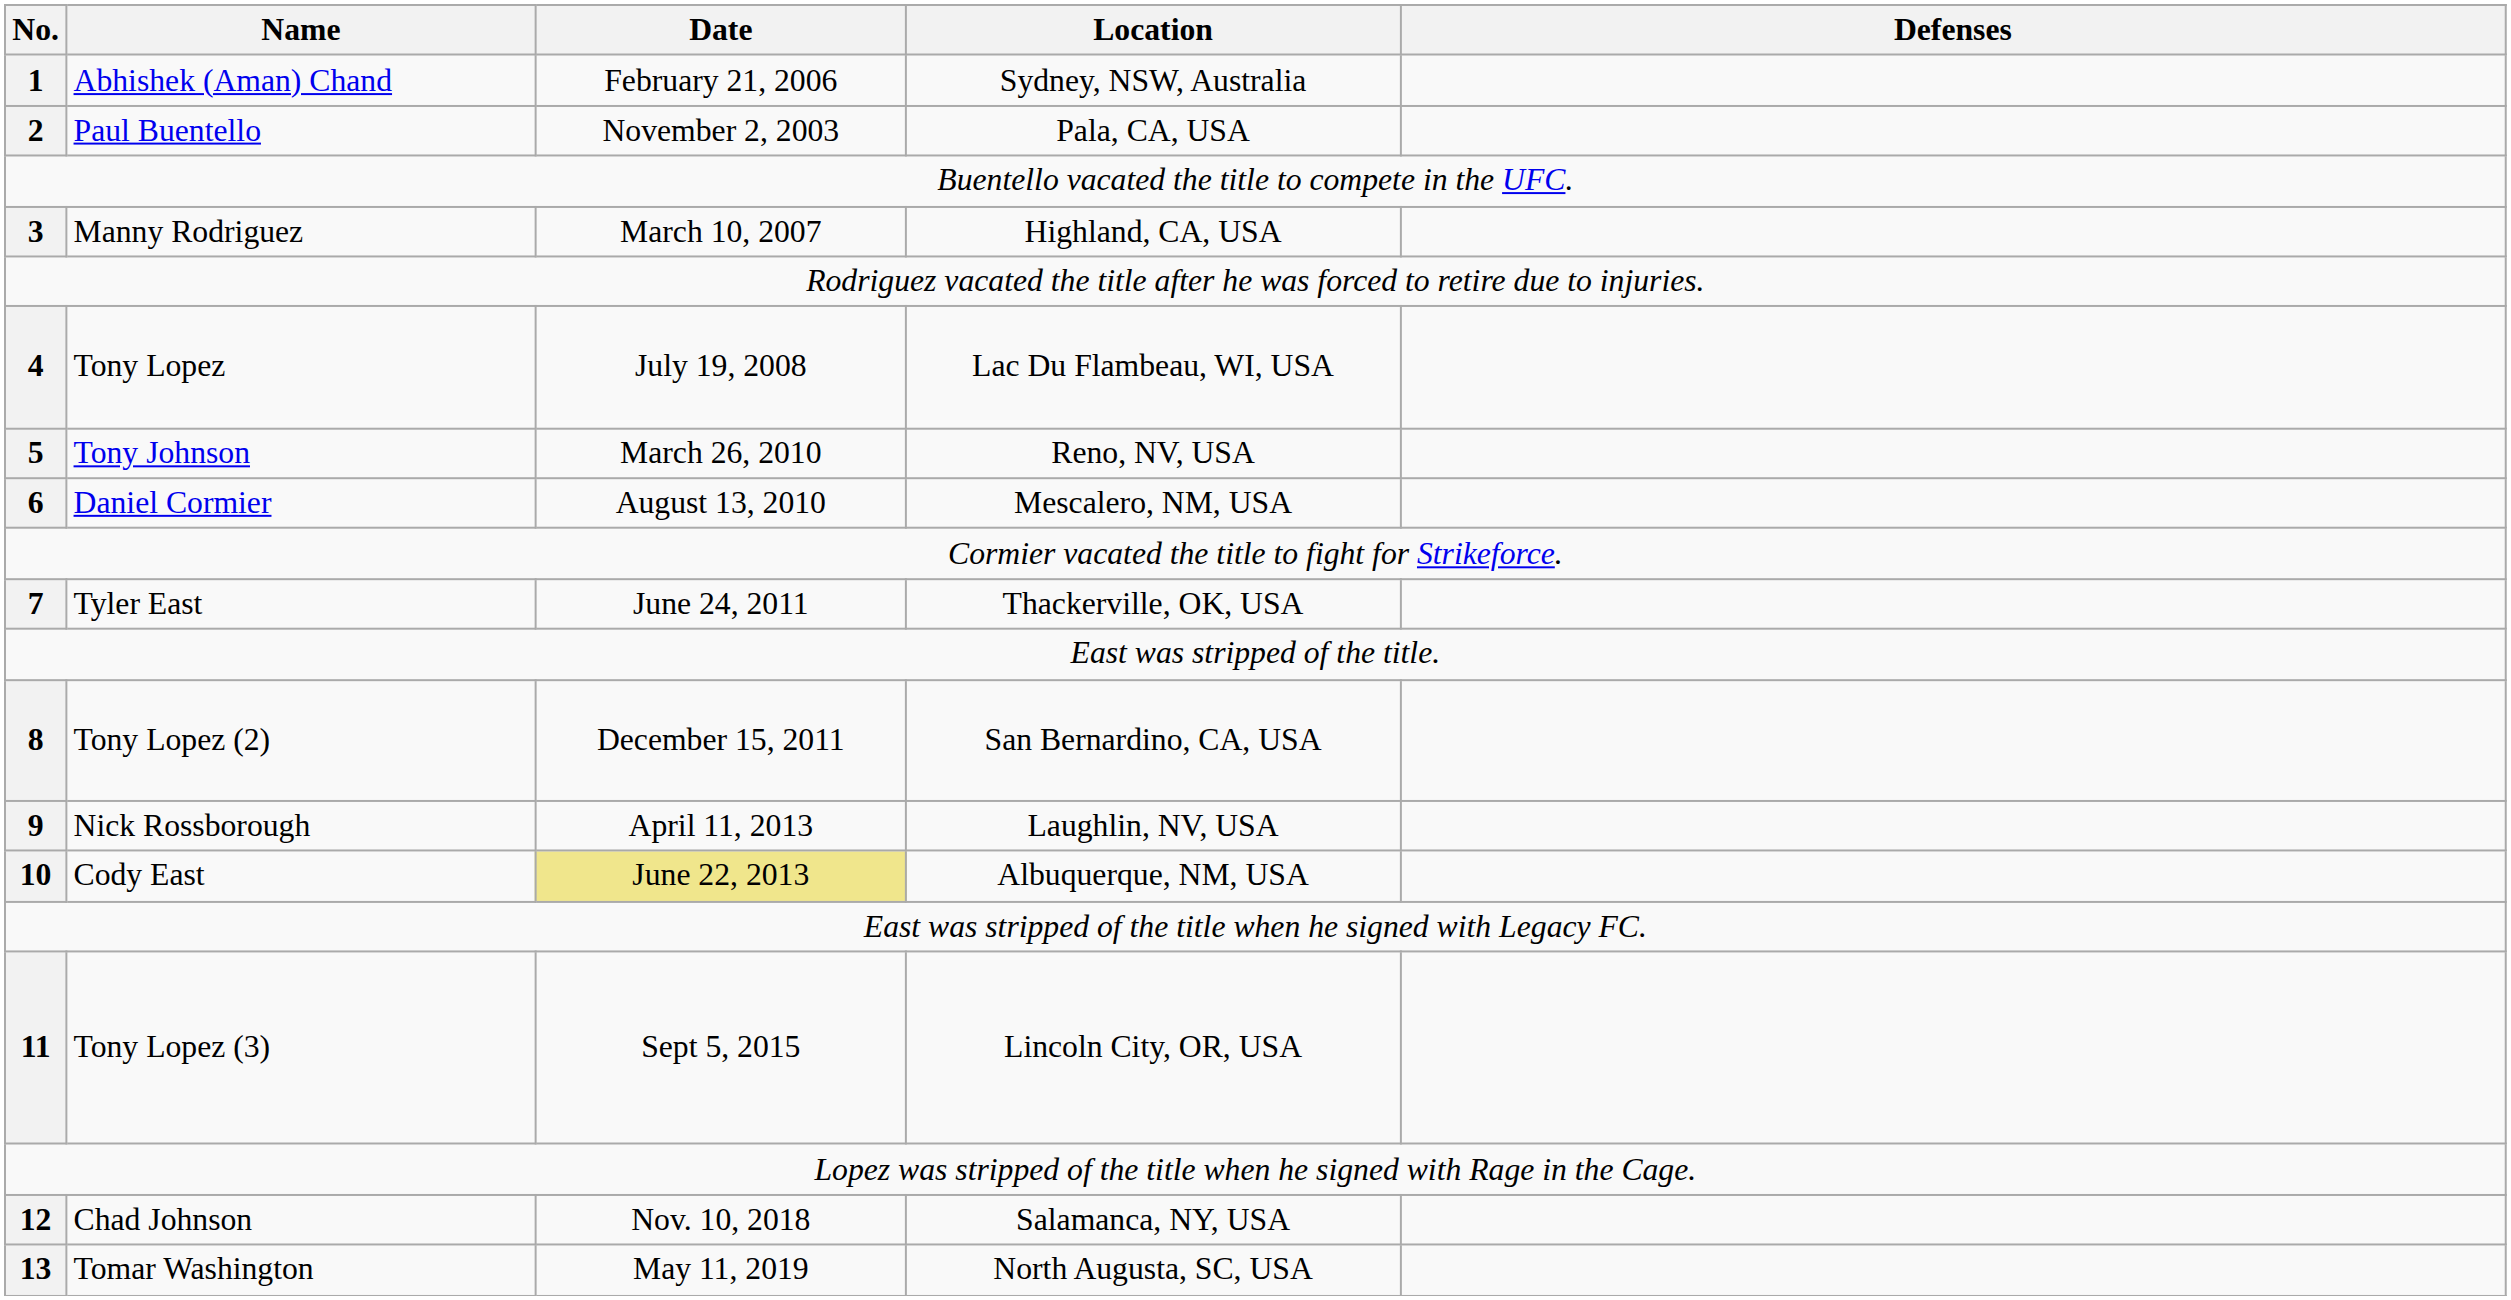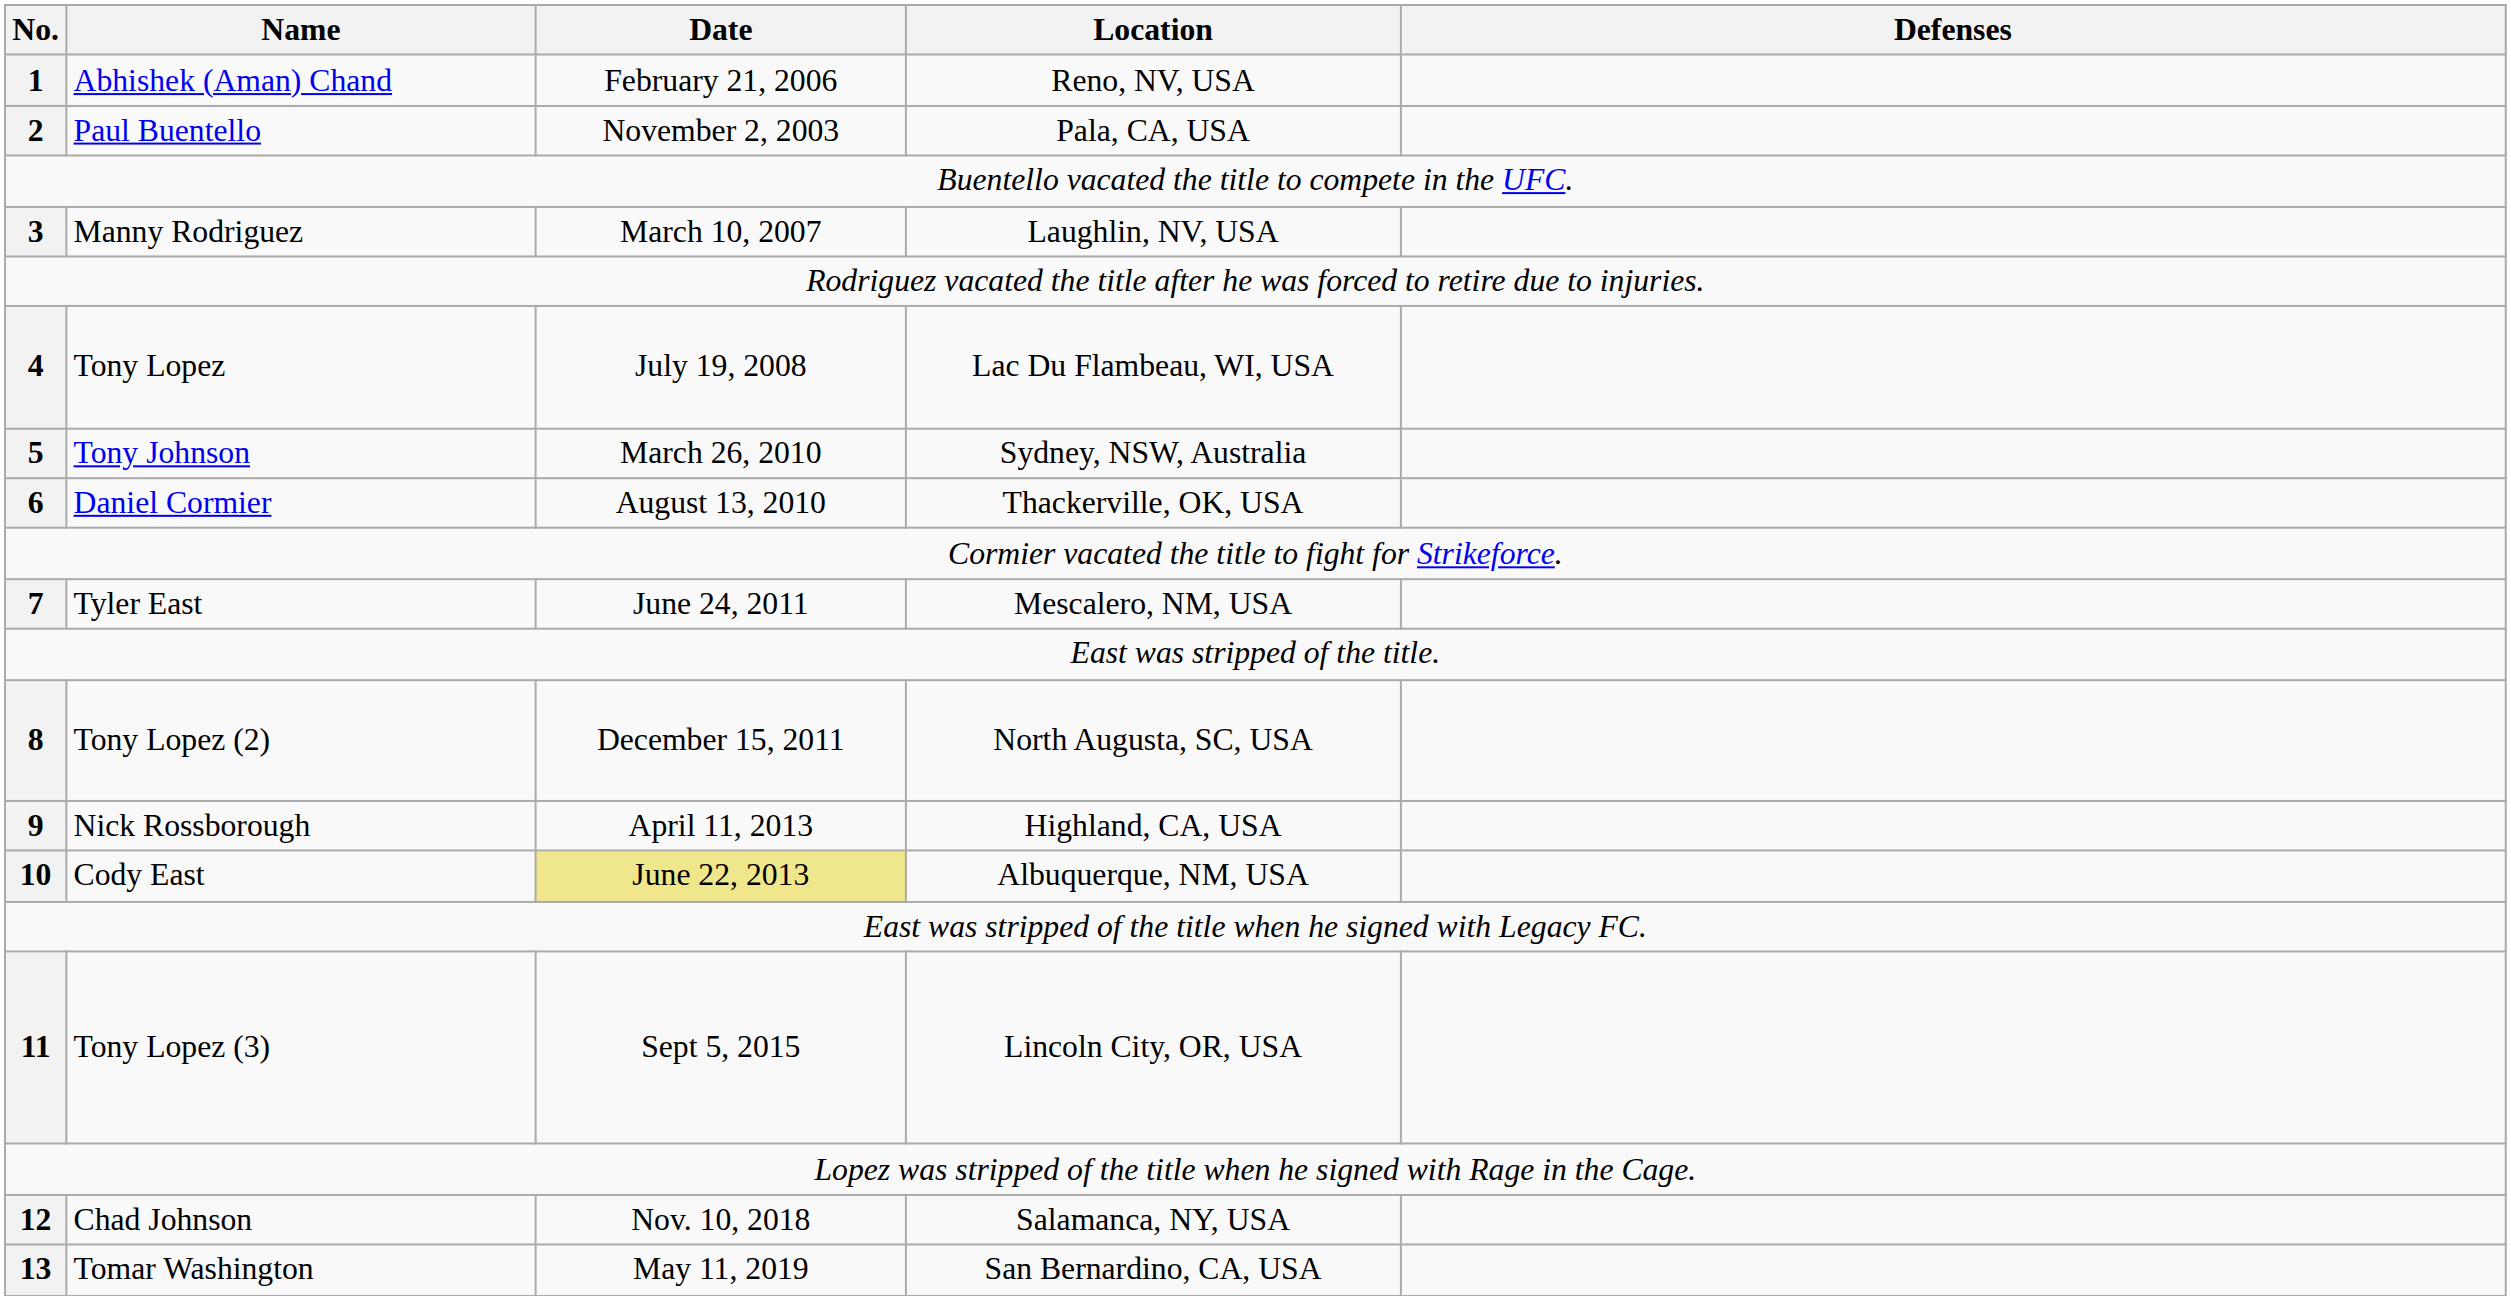(1153, 79) Sydney, NSW, Australia -> (1153, 79) Reno, NV, USA
(1153, 230) Highland, CA, USA -> (1153, 230) Laughlin, NV, USA
(1153, 452) Reno, NV, USA -> (1153, 452) Sydney, NSW, Australia
(1153, 502) Mescalero, NM, USA -> (1153, 502) Thackerville, OK, USA
(1153, 603) Thackerville, OK, USA -> (1153, 603) Mescalero, NM, USA
(1153, 739) San Bernardino, CA, USA -> (1153, 739) North Augusta, SC, USA
(1153, 825) Laughlin, NV, USA -> (1153, 825) Highland, CA, USA
(1153, 1269) North Augusta, SC, USA -> (1153, 1269) San Bernardino, CA, USA
